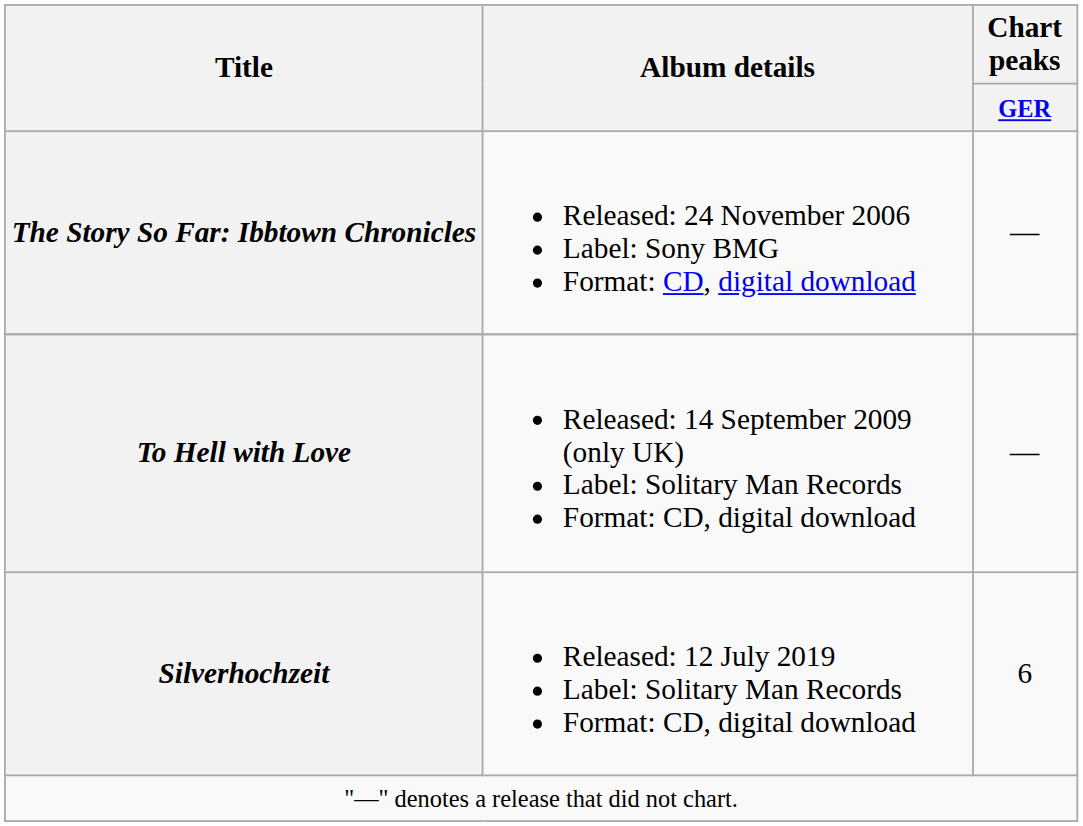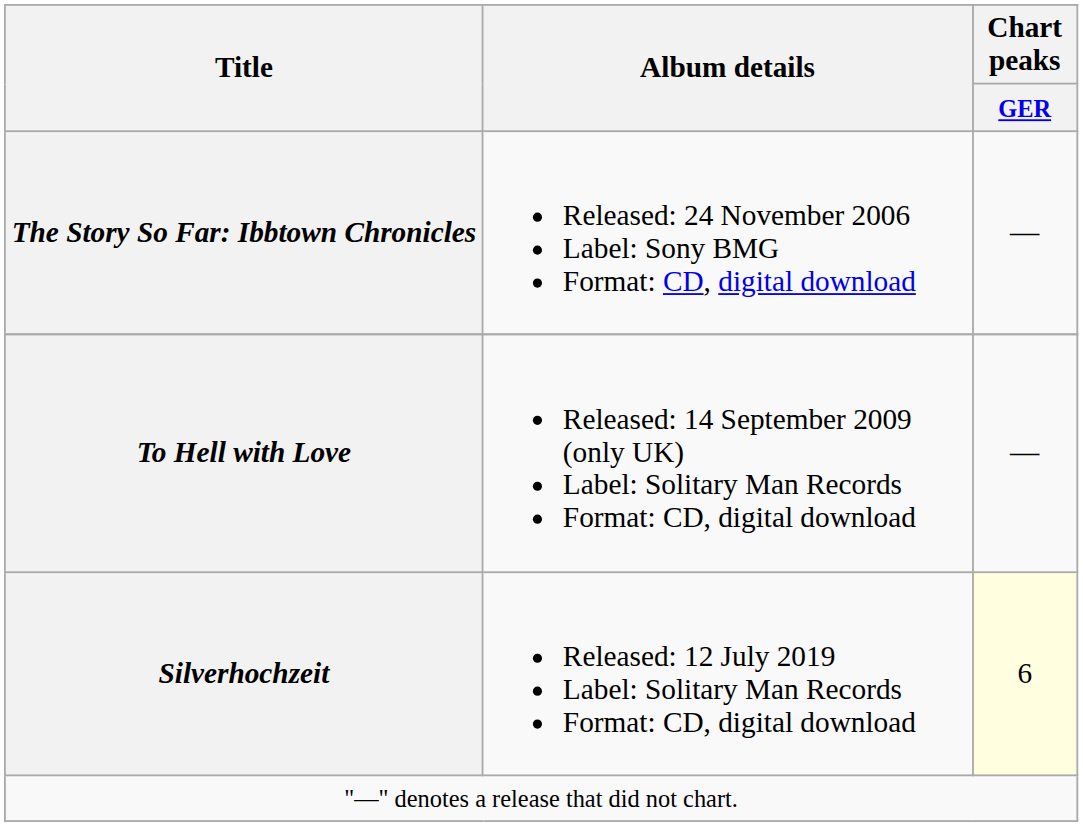(1025, 672) no background -> (1025, 672) lightyellow background
